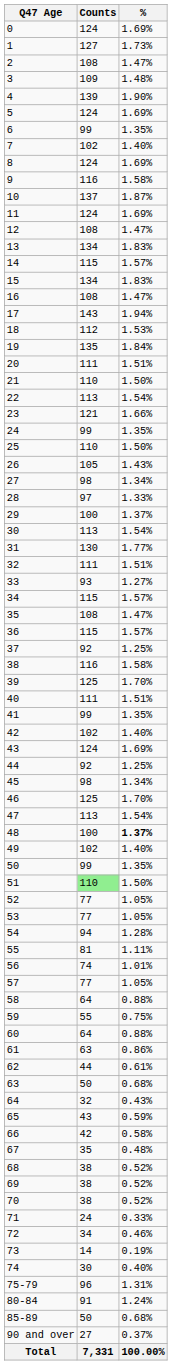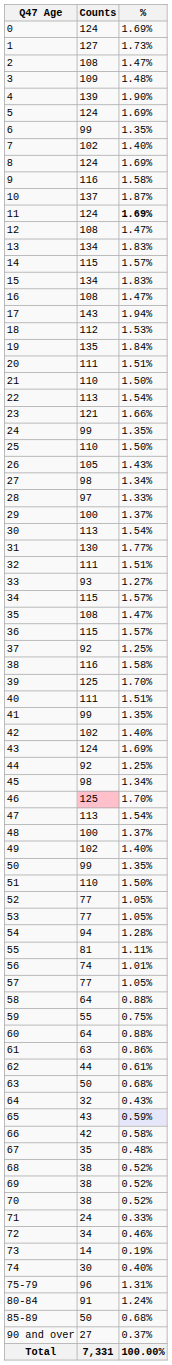(137, 214) normal -> (137, 214) bold
(89, 799) no background -> (89, 799) pink background
(137, 833) bold -> (137, 833) normal
(89, 883) lightgreen background -> (89, 883) no background
(137, 1117) no background -> (137, 1117) lavender background
